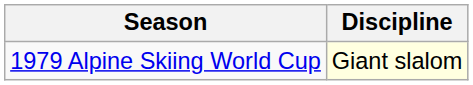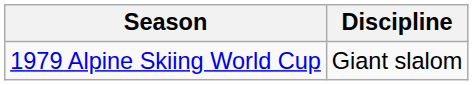(397, 60) lightyellow background -> (397, 60) no background
